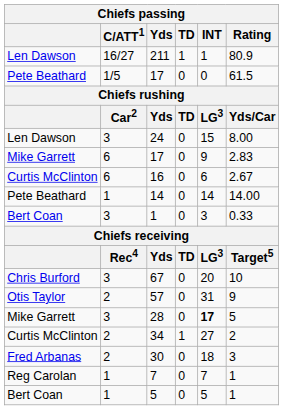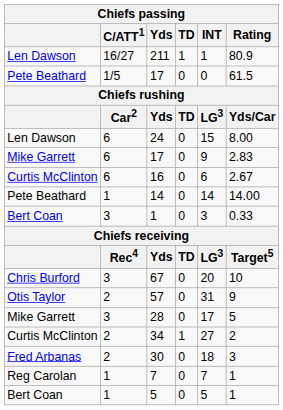(107, 138) 3 -> (107, 138) 6
(207, 317) bold -> (207, 317) normal
